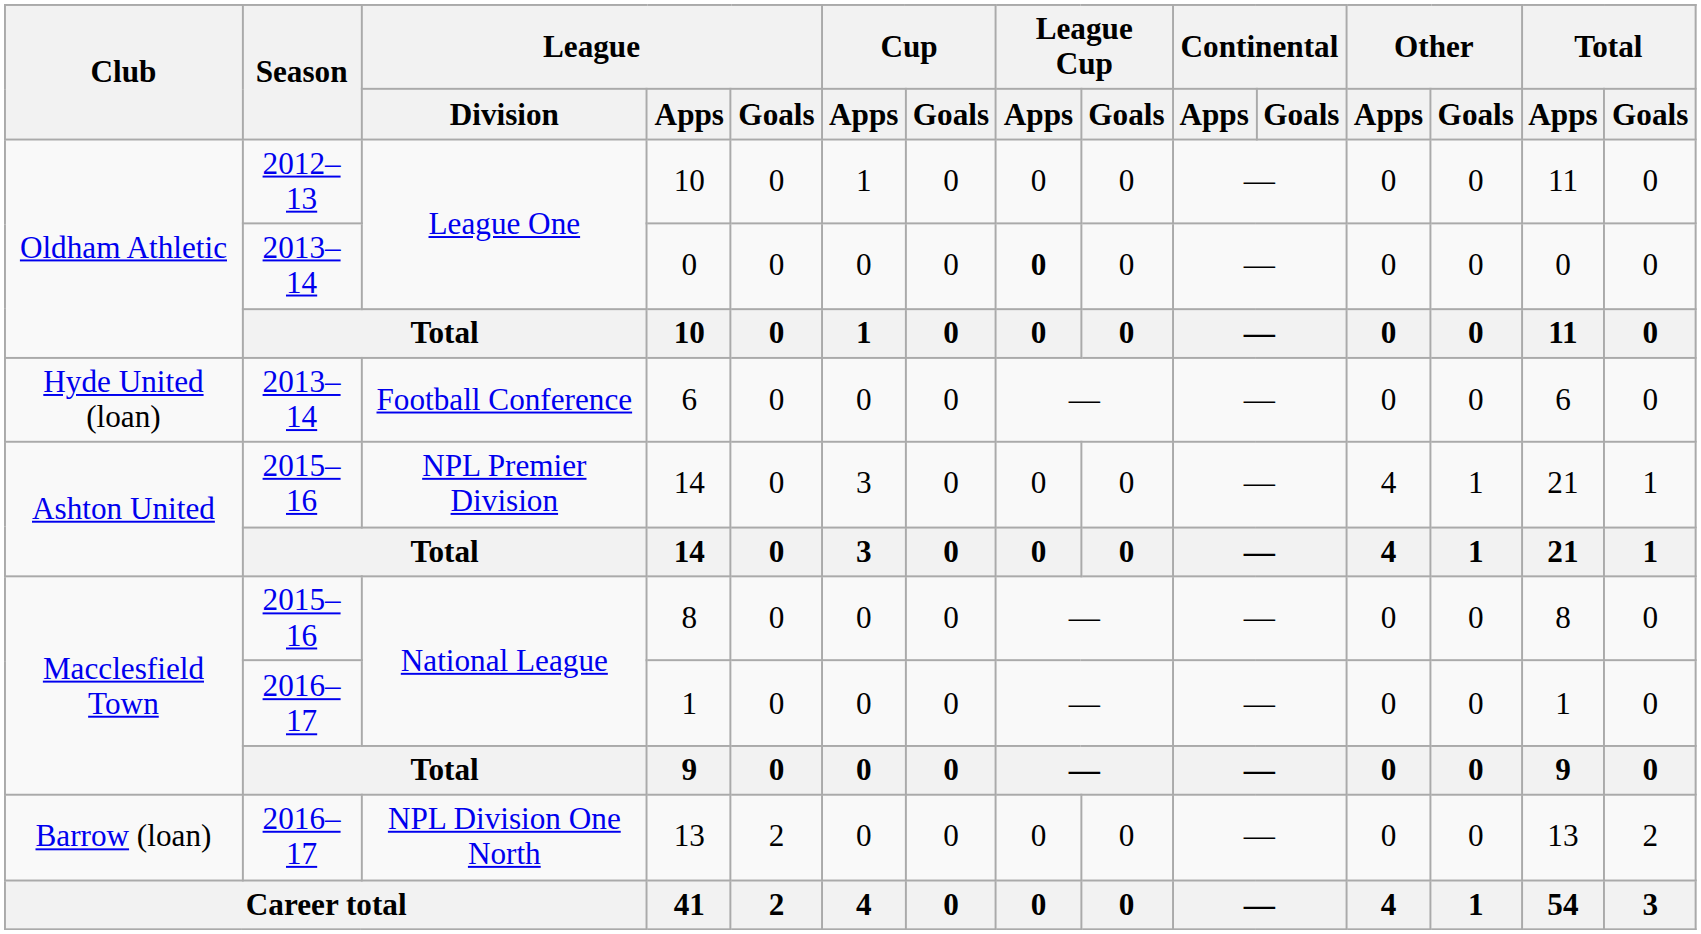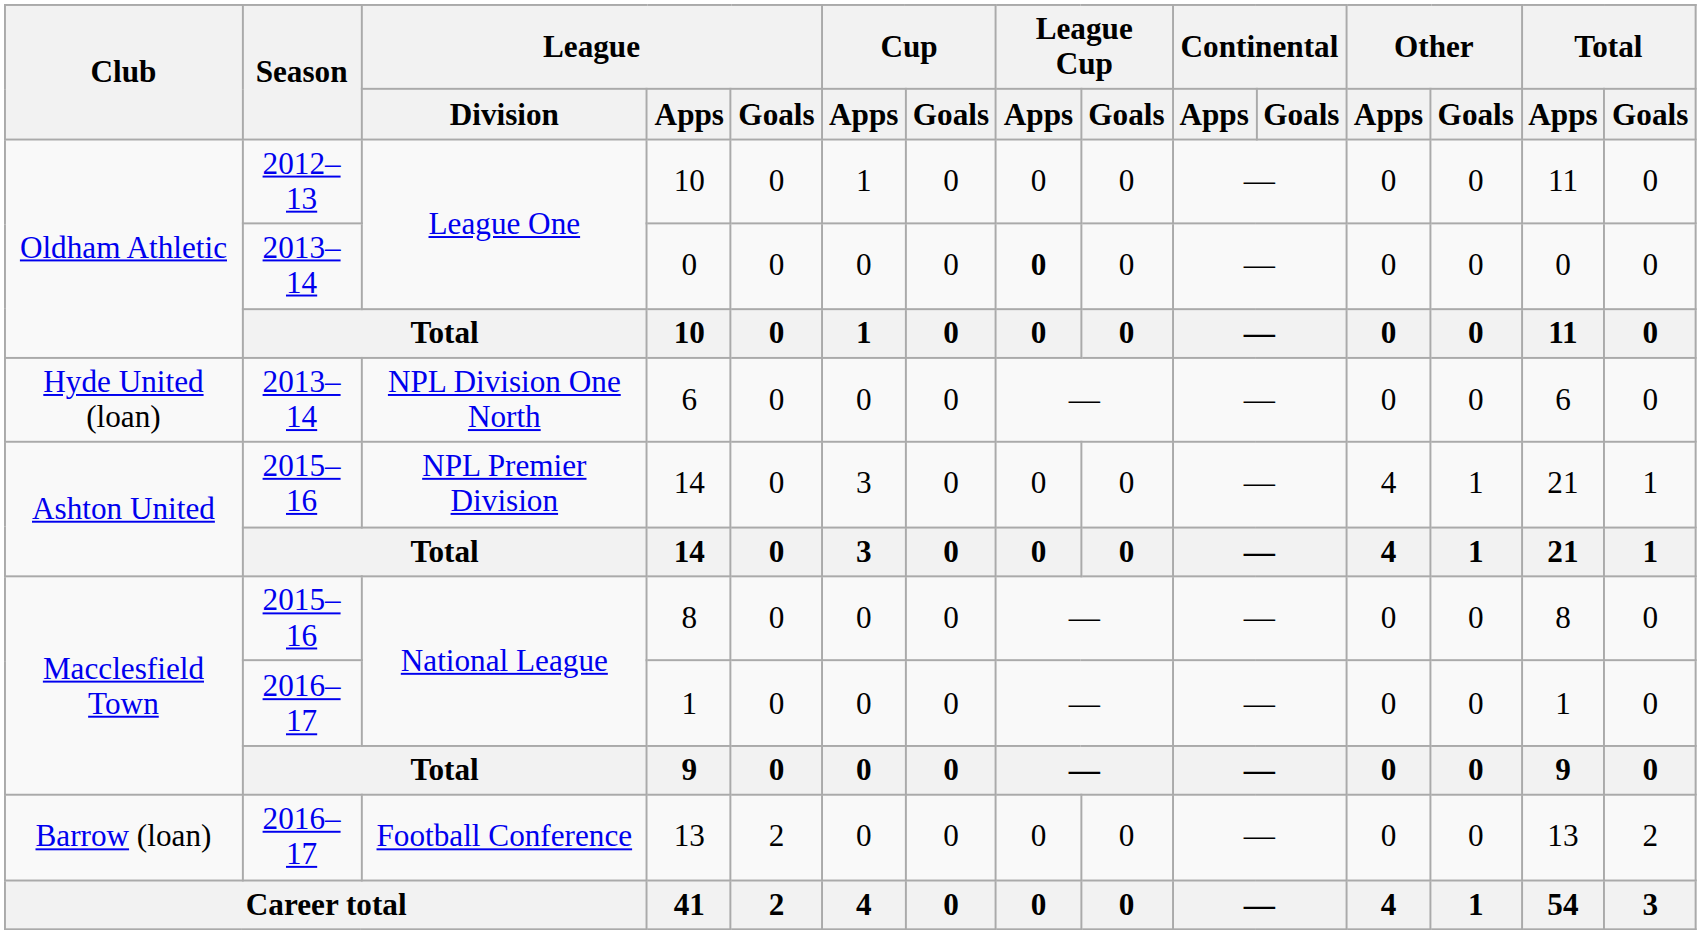(504, 399) Football Conference -> (504, 399) NPL Division One North
(504, 836) NPL Division One North -> (504, 836) Football Conference
